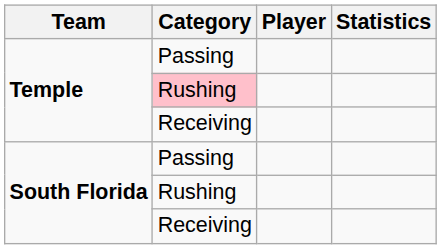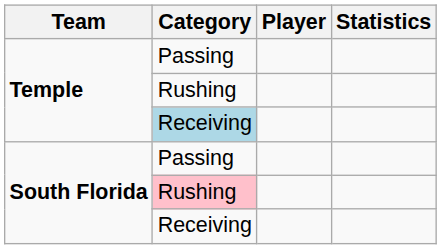(197, 89) pink background -> (197, 89) no background
(205, 123) no background -> (205, 123) lightblue background
(197, 191) no background -> (197, 191) pink background
